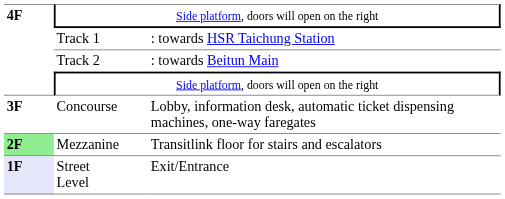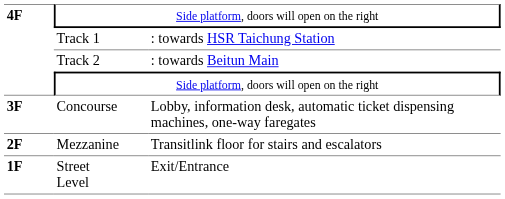(15, 144) lightgreen background -> (15, 144) no background
(15, 166) lavender background -> (15, 166) no background
